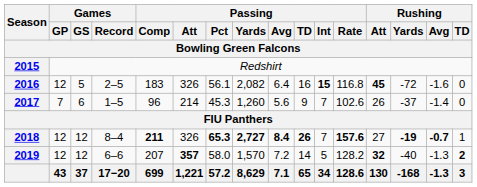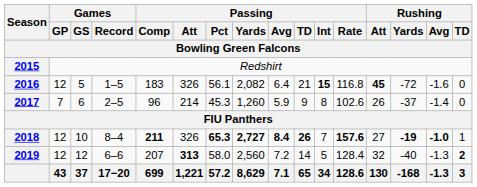(114, 84) 2–5 -> (114, 84) 1–5
(304, 84) 16 -> (304, 84) 21
(114, 102) 1–5 -> (114, 102) 2–5
(281, 102) 5.6 -> (281, 102) 5.9
(324, 102) 7 -> (324, 102) 8
(81, 137) 12 -> (81, 137) 10
(439, 137) -0.7 -> (439, 137) -1.0
(189, 155) 357 -> (189, 155) 313
(251, 155) 1,570 -> (251, 155) 2,560
(350, 155) 128.2 -> (350, 155) 128.4
(379, 155) bold -> (379, 155) normal
